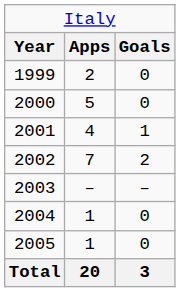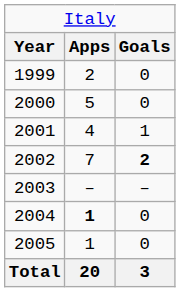(145, 160) normal -> (145, 160) bold
(90, 216) normal -> (90, 216) bold
